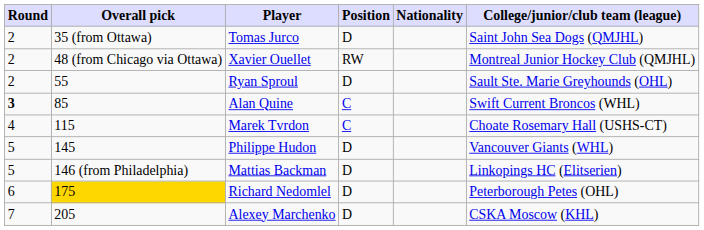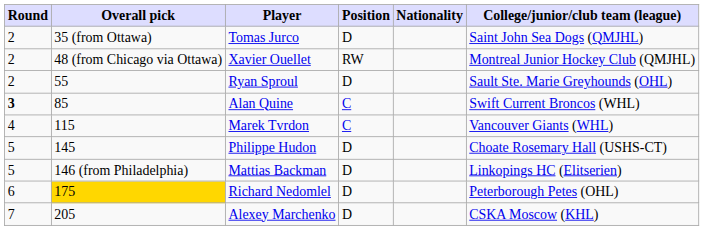(568, 125) Choate Rosemary Hall (USHS-CT) -> (541, 125) Vancouver Giants (WHL)
(541, 147) Vancouver Giants (WHL) -> (568, 147) Choate Rosemary Hall (USHS-CT)
